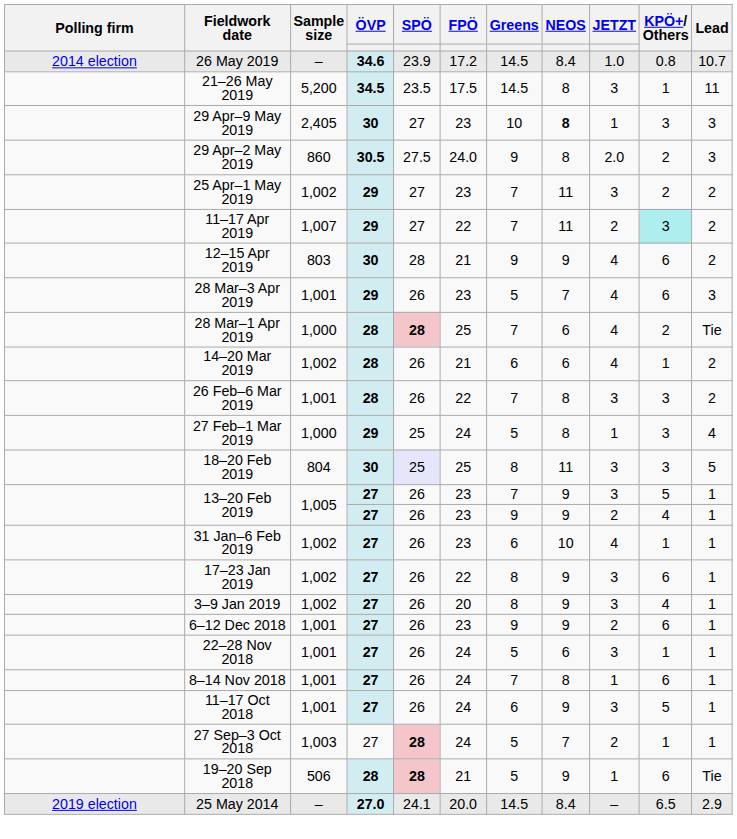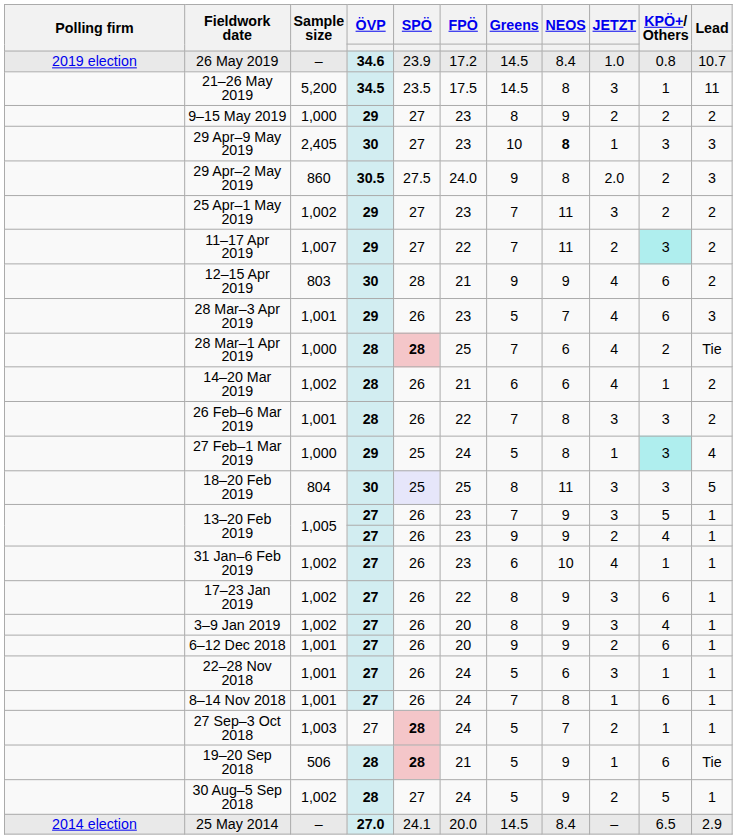(94, 61) 2014 election -> (94, 61) 2019 election
+ row: (237, 116)
(666, 433) no background -> (666, 453) paleturquoise background
(463, 625) 23 -> (463, 646) 20
- row: (237, 708)
+ row: (237, 797)
(94, 804) 2019 election -> (94, 824) 2014 election
